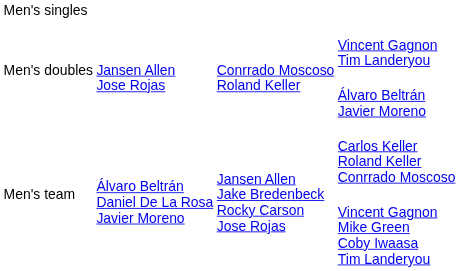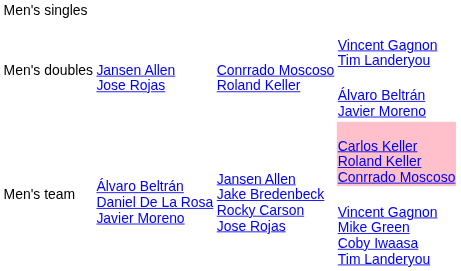(397, 161) no background -> (397, 161) pink background
